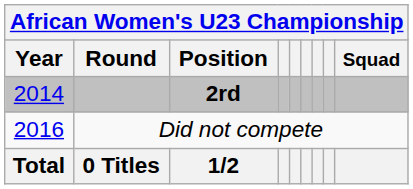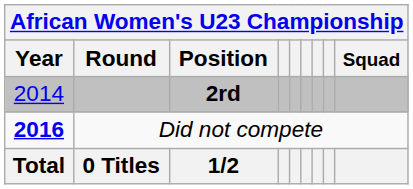(39, 129) normal -> (39, 129) bold
